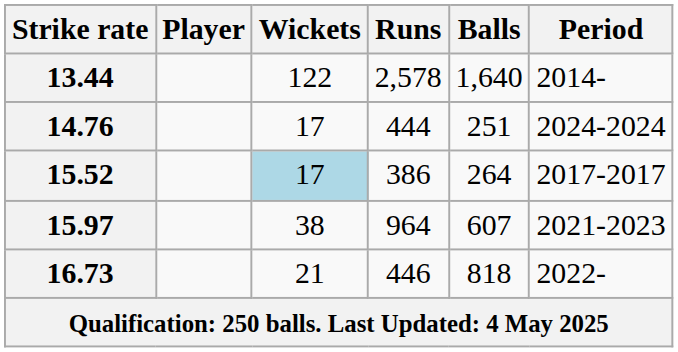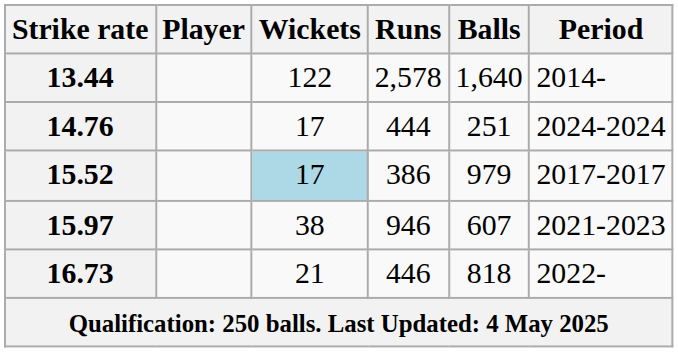(489, 175) 264 -> (489, 175) 979
(408, 224) 964 -> (408, 224) 946
